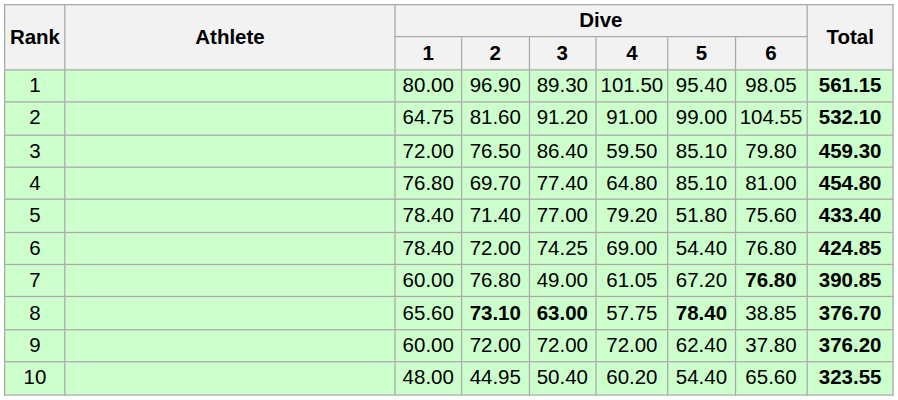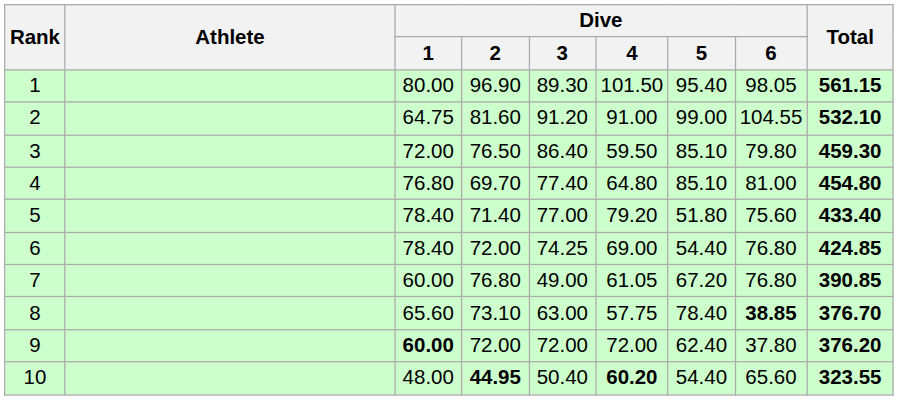(771, 280) bold -> (771, 280) normal
(495, 313) bold -> (495, 313) normal
(562, 313) bold -> (562, 313) normal
(701, 313) bold -> (701, 313) normal
(771, 313) normal -> (771, 313) bold
(428, 345) normal -> (428, 345) bold
(495, 378) normal -> (495, 378) bold
(632, 378) normal -> (632, 378) bold
